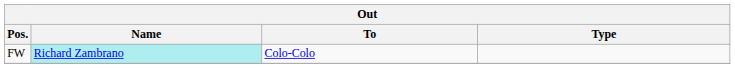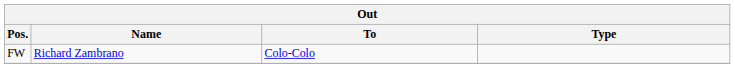(79, 54) paleturquoise background -> (79, 54) no background
